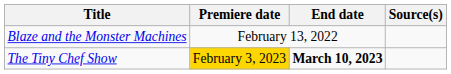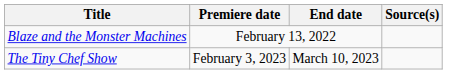(240, 58) gold background -> (240, 58) no background
(337, 58) bold -> (336, 58) normal
